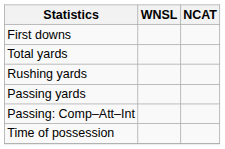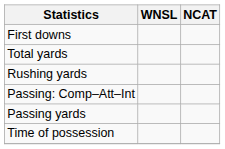rows swapped: (46, 94) <-> (71, 113)
